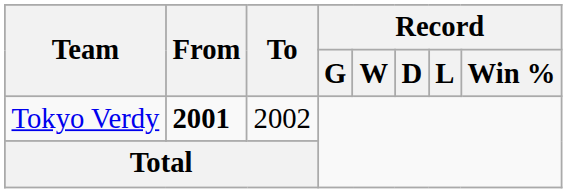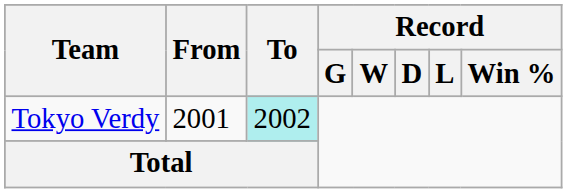(201, 118) bold -> (201, 118) normal
(282, 118) no background -> (282, 118) paleturquoise background
